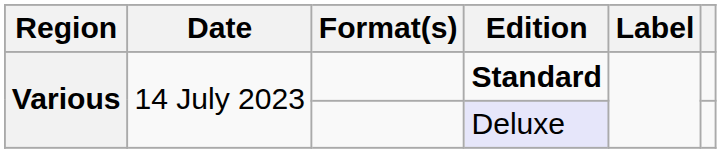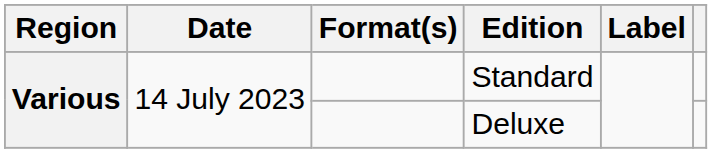(537, 76) bold -> (532, 76) normal
(518, 123) lavender background -> (518, 123) no background
